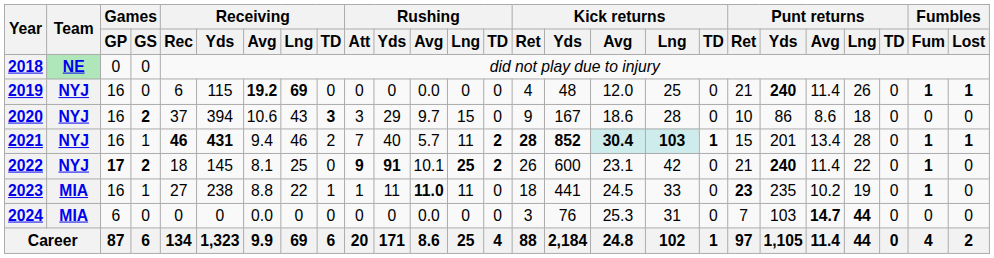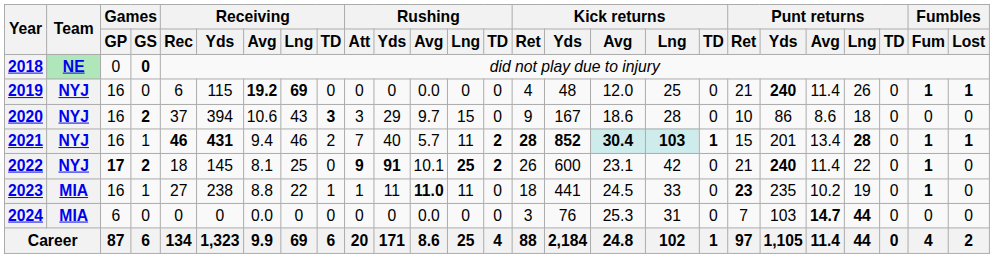(146, 66) normal -> (146, 66) bold
(862, 141) normal -> (862, 141) bold
